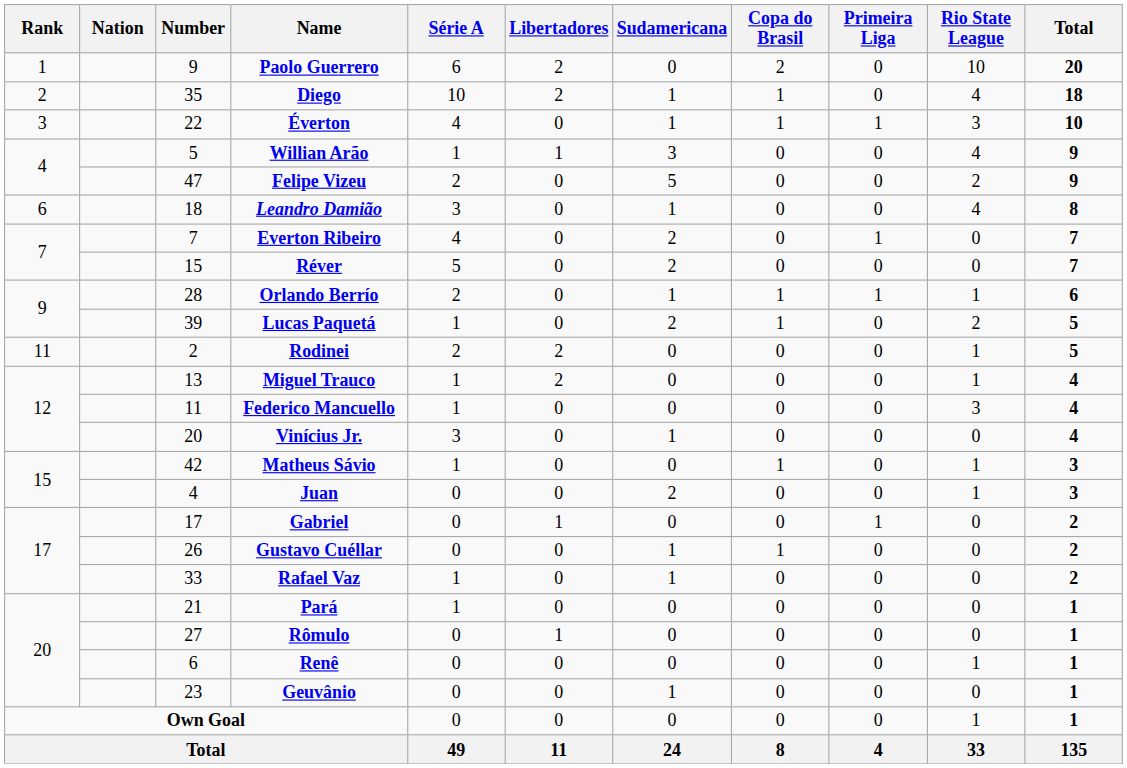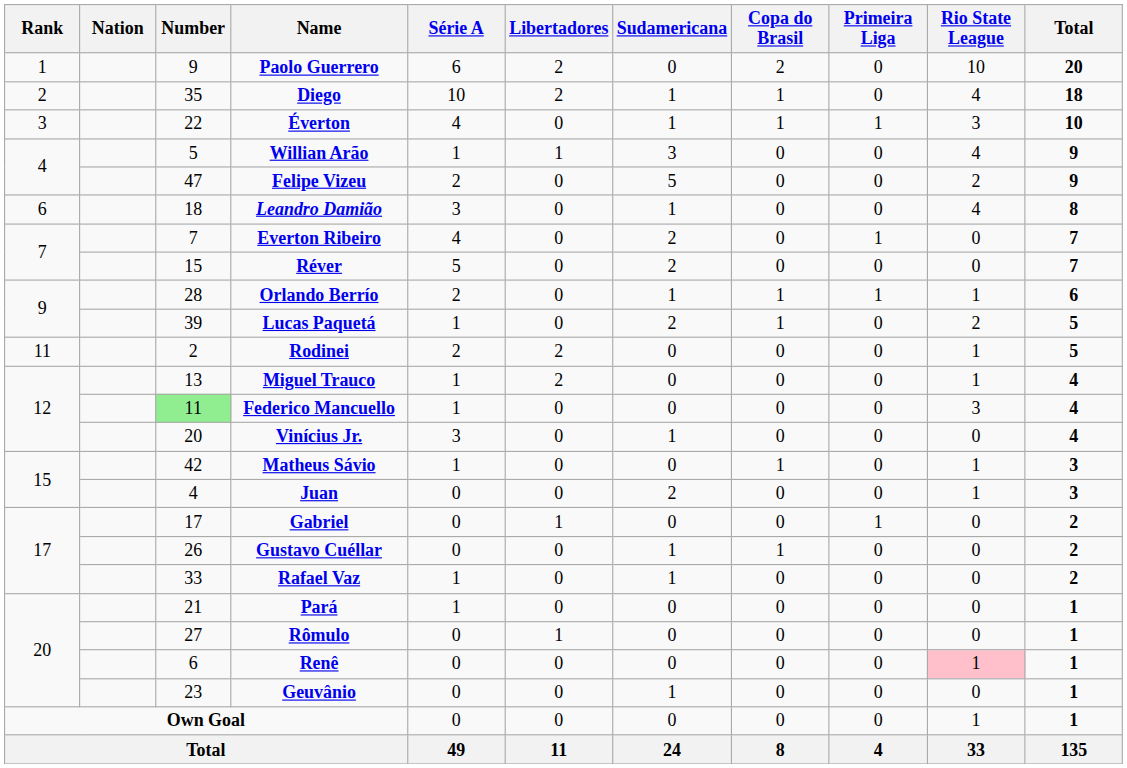(193, 408) no background -> (193, 408) lightgreen background
(976, 664) no background -> (976, 664) pink background
